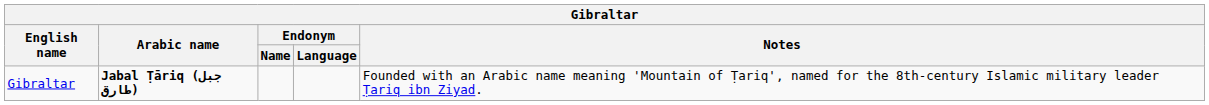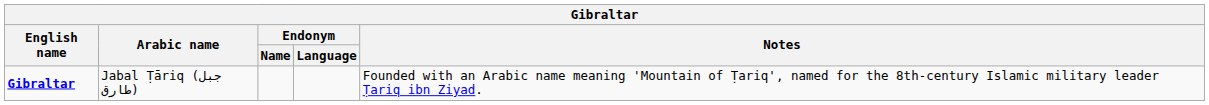(41, 83) normal -> (41, 83) bold
(161, 83) bold -> (161, 83) normal
